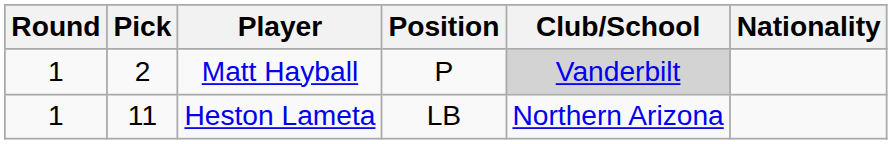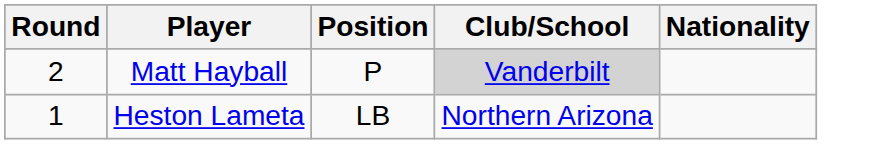- column: (142, 26)
(56, 71) 1 -> (56, 71) 2
